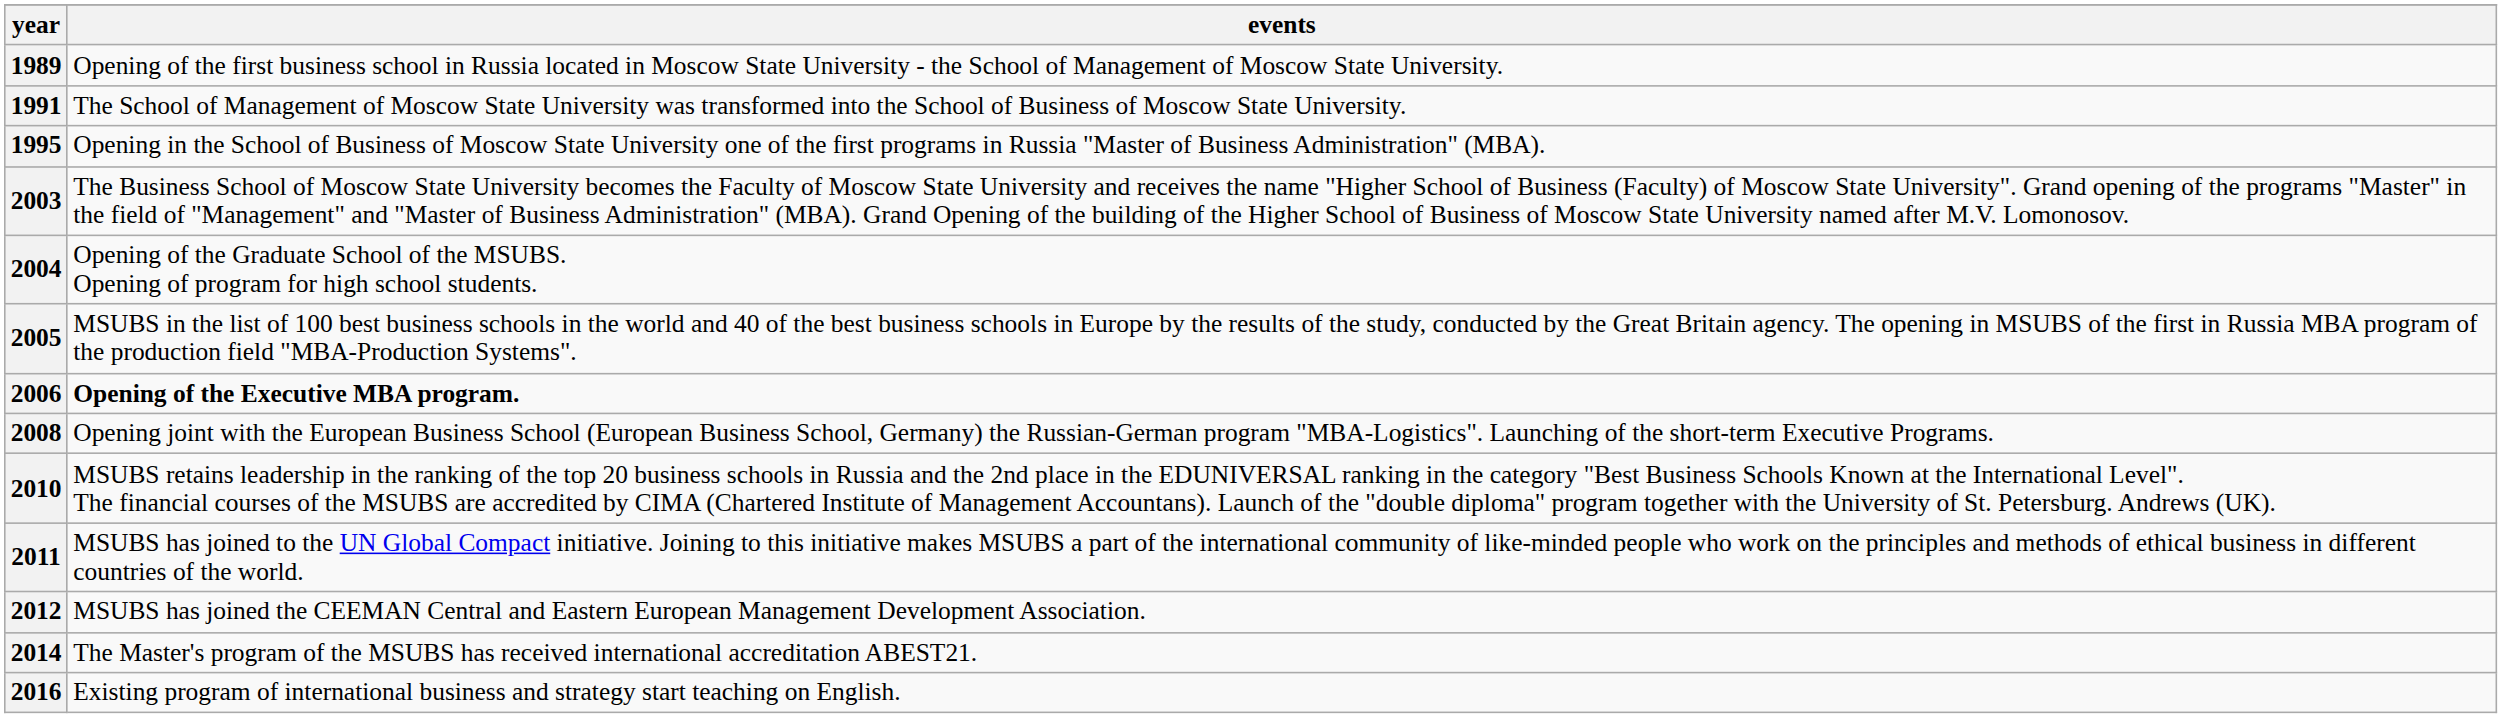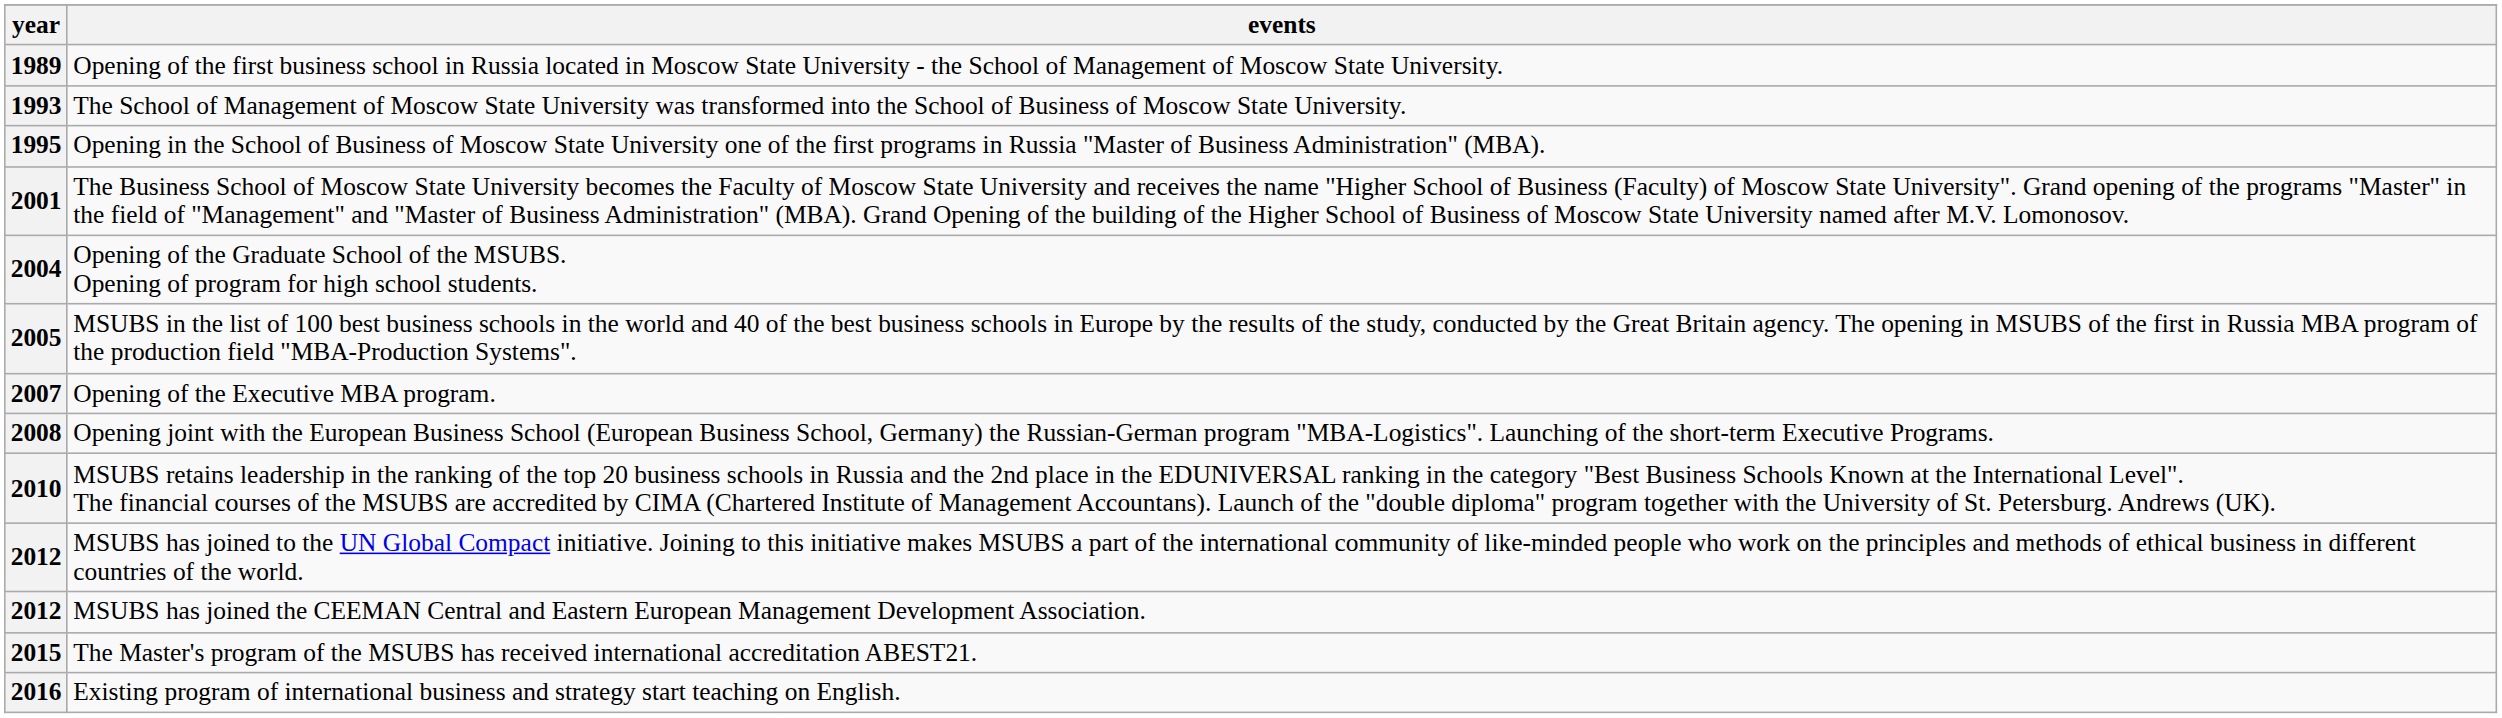(36, 105) 1991 -> (36, 105) 1993
(36, 200) 2003 -> (36, 200) 2001
(36, 392) 2006 -> (36, 392) 2007
(296, 392) bold -> (285, 392) normal
(36, 556) 2011 -> (36, 556) 2012
(36, 651) 2014 -> (36, 651) 2015
